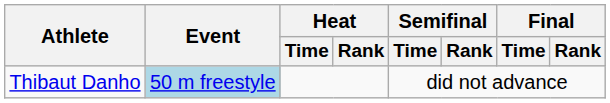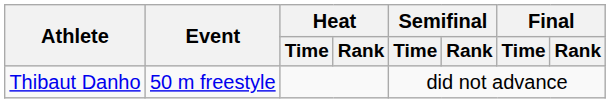(213, 82) lightblue background -> (213, 82) no background
